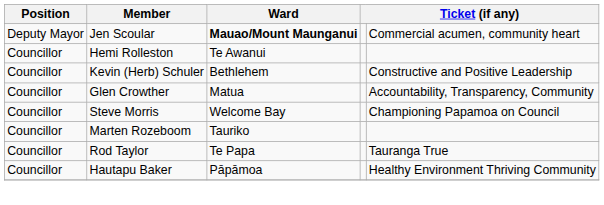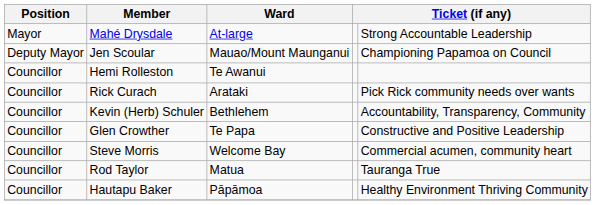+ row: (131, 33)
(284, 33) bold -> (279, 53) normal
(474, 33) Commercial acumen, community heart -> (456, 53) Championing Papamoa on Council
+ row: (123, 92)
(470, 72) Constructive and Positive Leadership -> (473, 111) Accountability, Transparency, Community
(227, 92) Matua -> (232, 131) Te Papa
(481, 92) Accountability, Transparency, Community -> (462, 131) Constructive and Positive Leadership
(464, 111) Championing Papamoa on Council -> (466, 151) Commercial acumen, community heart
- row: (140, 131)
(232, 151) Te Papa -> (227, 170) Matua
